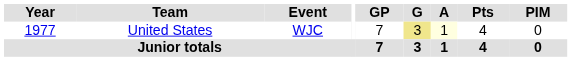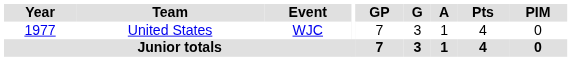(417, 30) khaki background -> (417, 30) no background
(444, 30) lightyellow background -> (444, 30) no background
